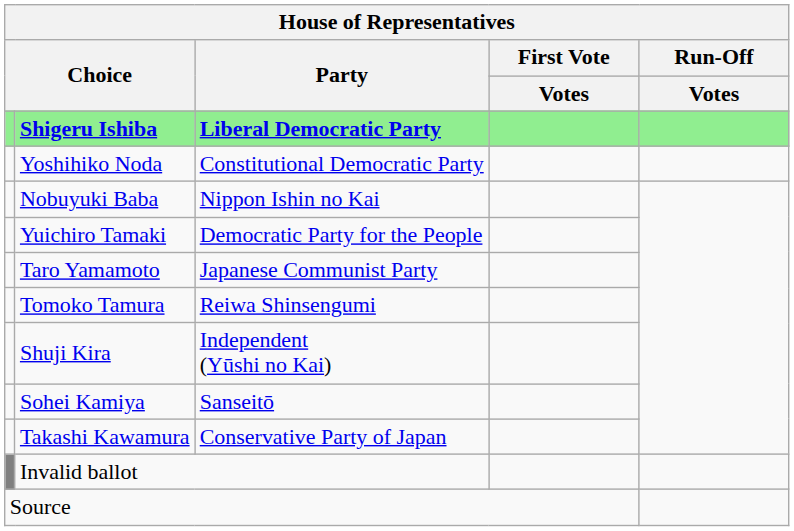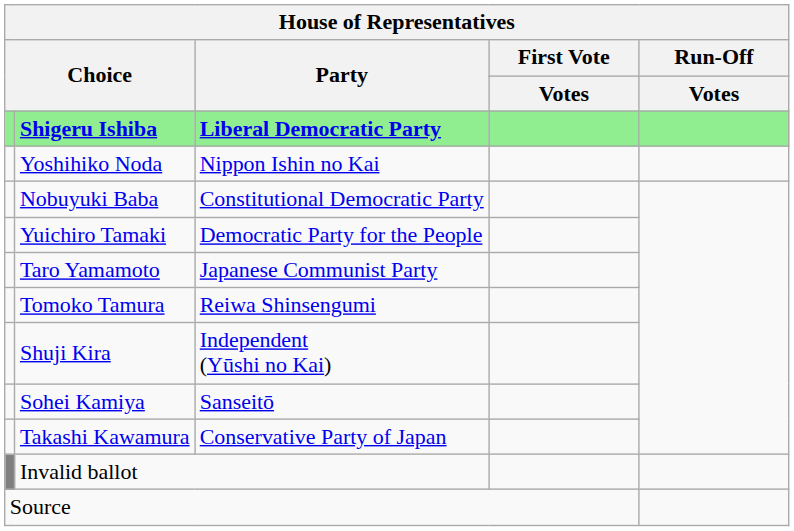(342, 163) Constitutional Democratic Party -> (290, 163) Nippon Ishin no Kai
(290, 198) Nippon Ishin no Kai -> (342, 198) Constitutional Democratic Party
